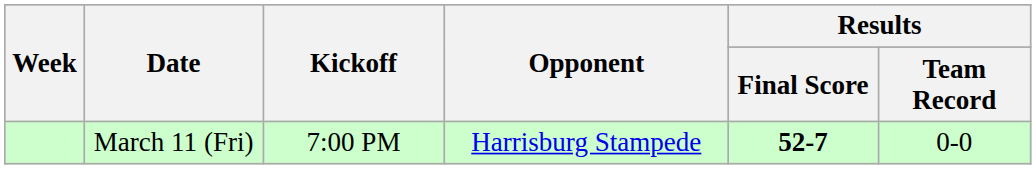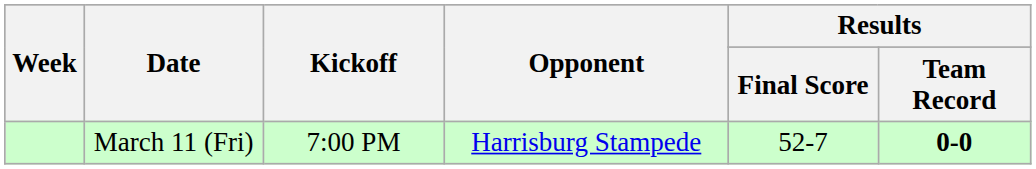(803, 142) bold -> (803, 142) normal
(954, 142) normal -> (954, 142) bold
